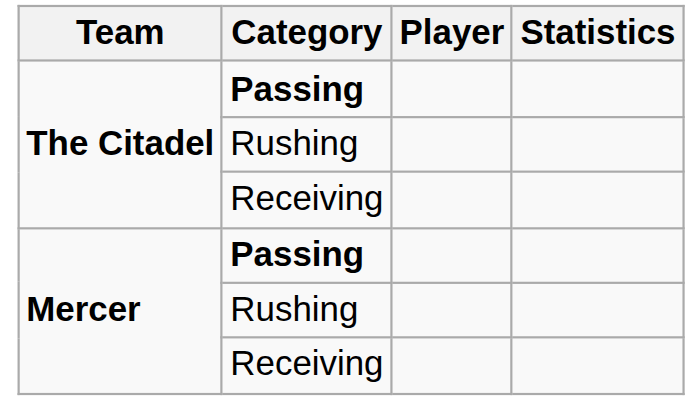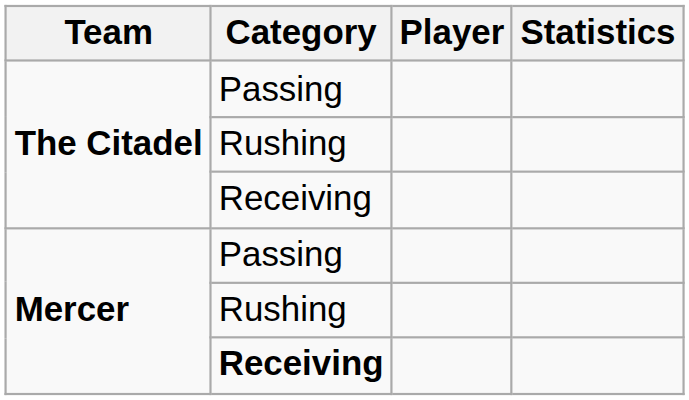(297, 88) bold -> (281, 88) normal
(297, 254) bold -> (281, 254) normal
(307, 364) normal -> (301, 364) bold
